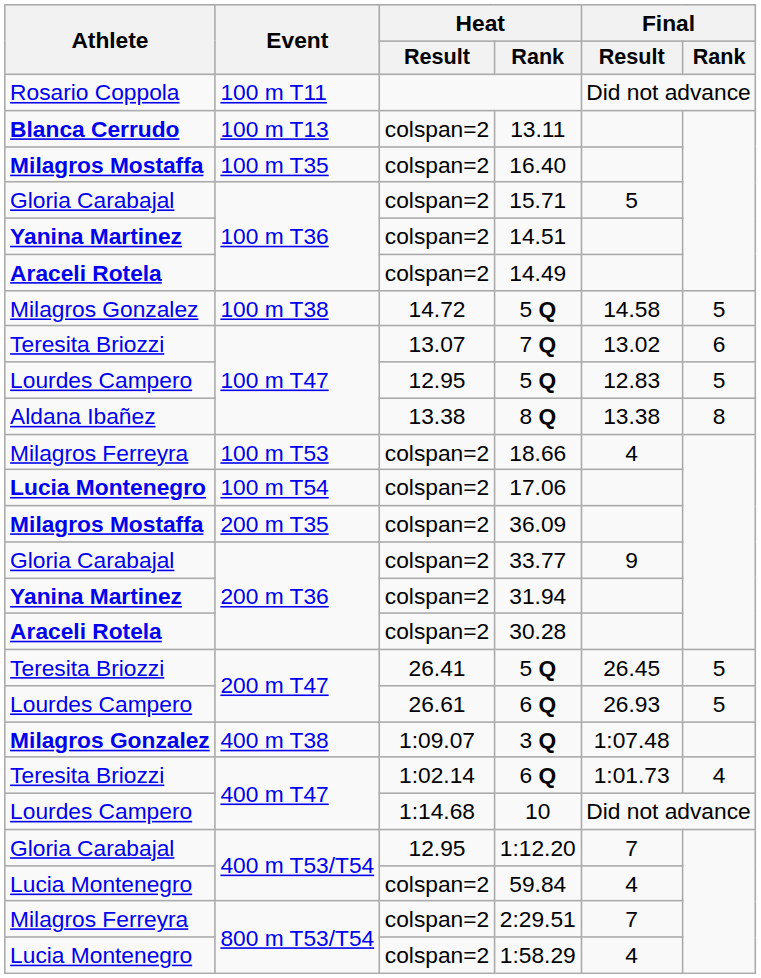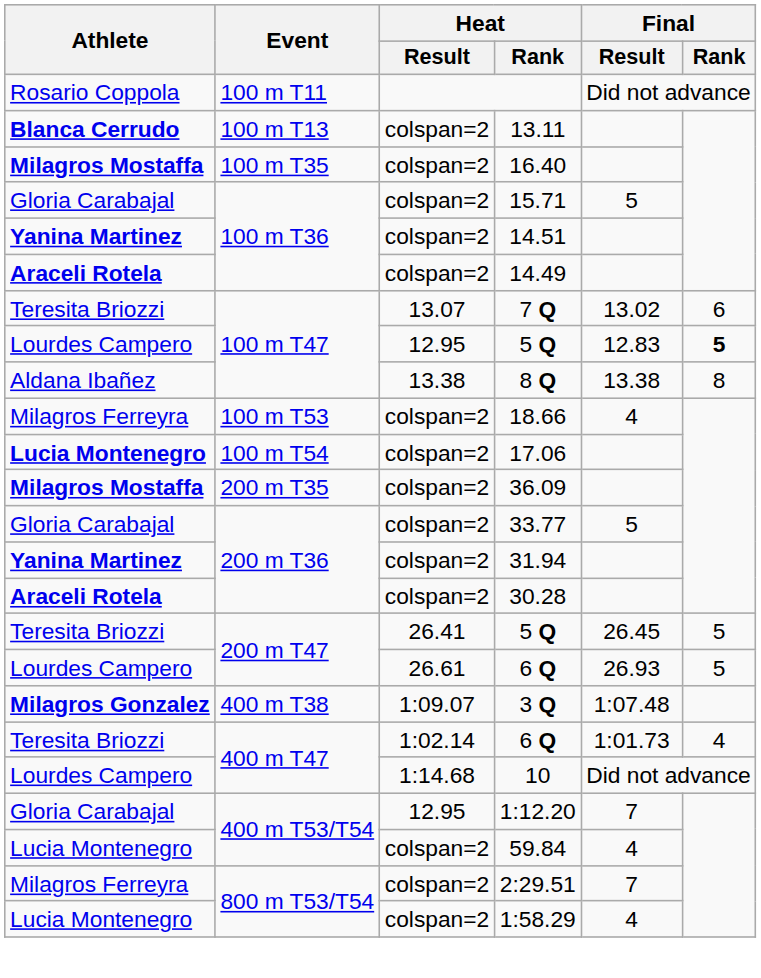- row: (275, 309)
(719, 381) normal -> (719, 345) bold
(632, 560) 9 -> (632, 524) 5
